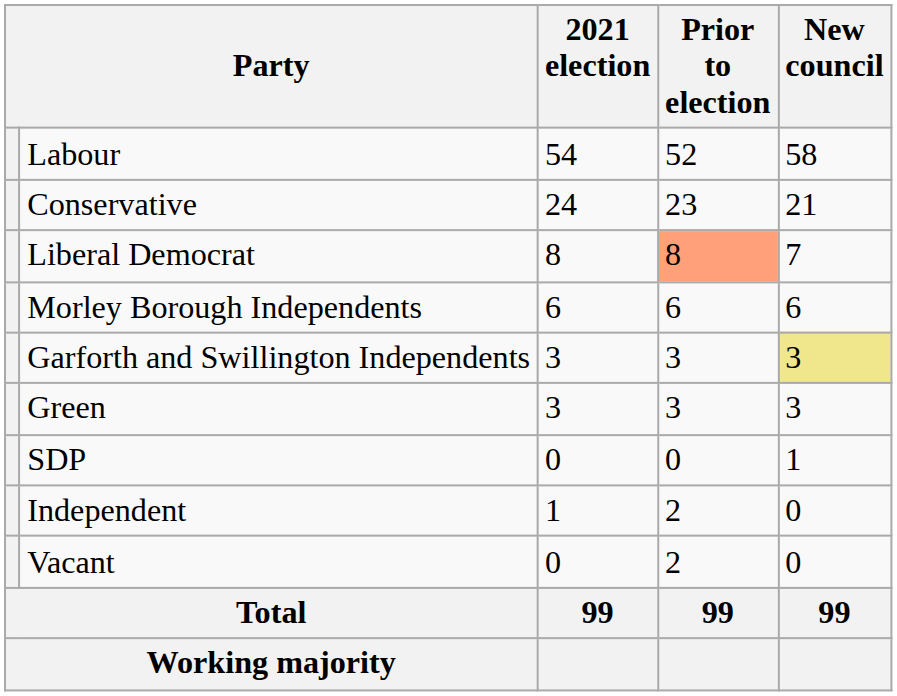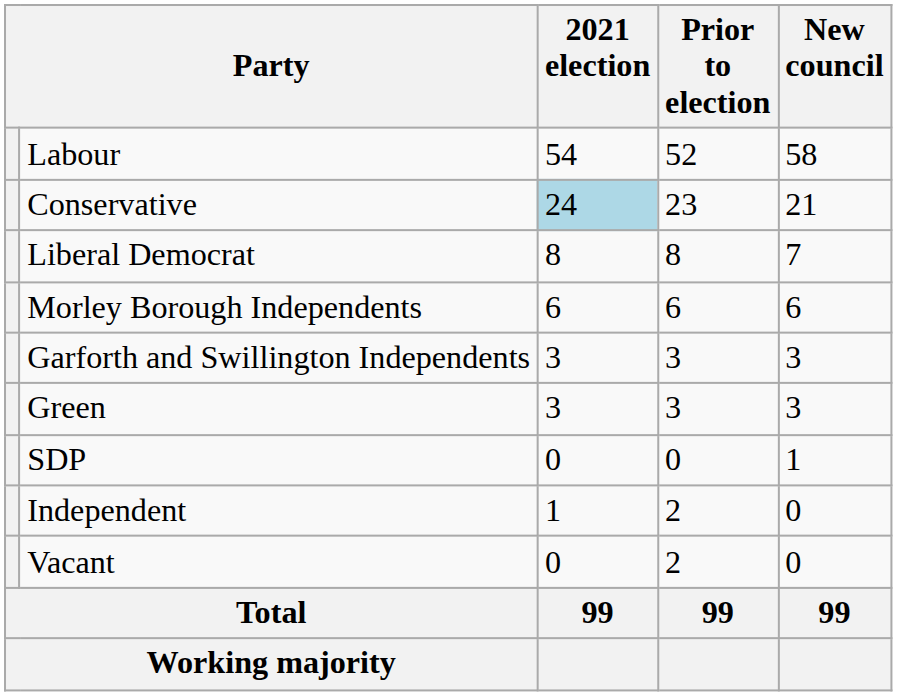(561, 204) no background -> (561, 204) lightblue background
(673, 255) lightsalmon background -> (673, 255) no background
(793, 357) khaki background -> (793, 357) no background
